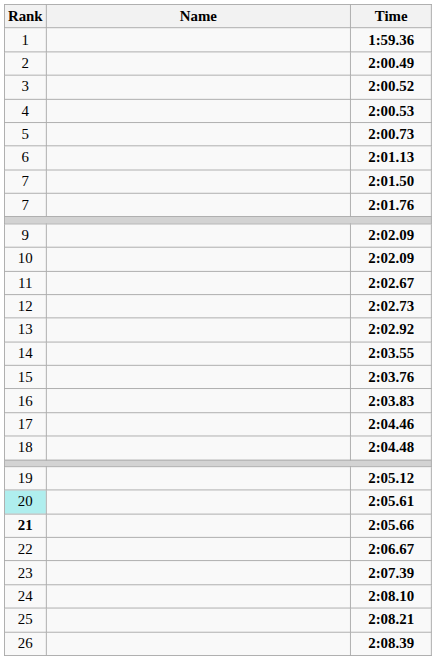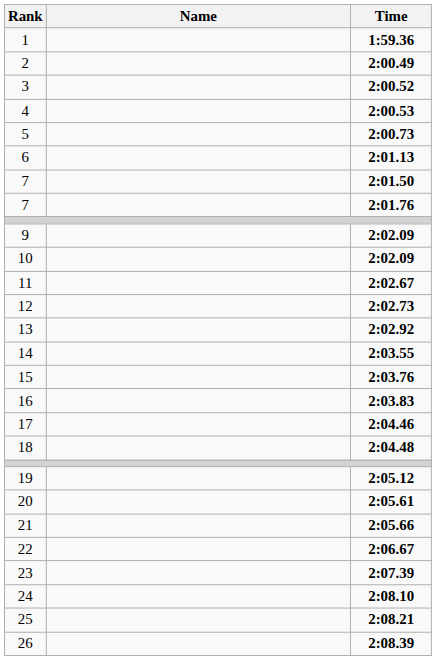(25, 501) paleturquoise background -> (25, 501) no background
(25, 525) bold -> (25, 525) normal
